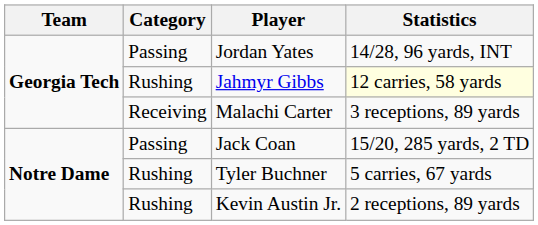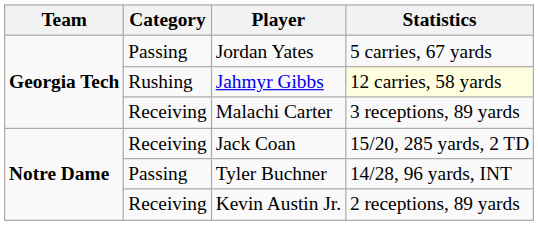(431, 50) 14/28, 96 yards, INT -> (421, 50) 5 carries, 67 yards
(158, 143) Passing -> (167, 143) Receiving
(161, 173) Rushing -> (158, 173) Passing
(421, 173) 5 carries, 67 yards -> (431, 173) 14/28, 96 yards, INT
(161, 204) Rushing -> (167, 204) Receiving
